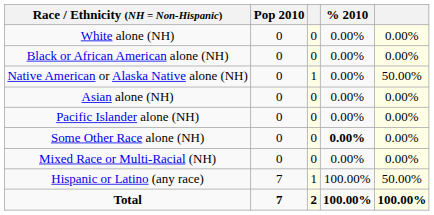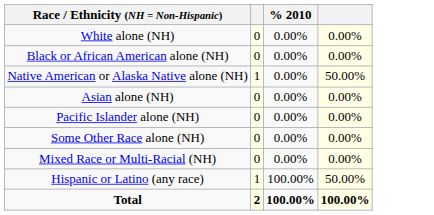- column: (279, 14)
(347, 138) bold -> (291, 138) normal
